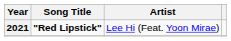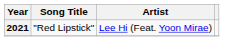(67, 28) bold -> (64, 28) normal
